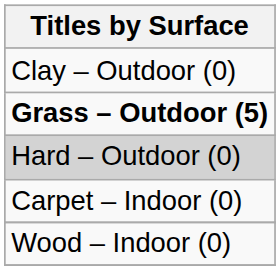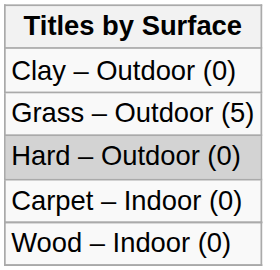(140, 113) bold -> (133, 113) normal
